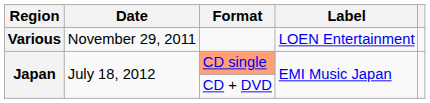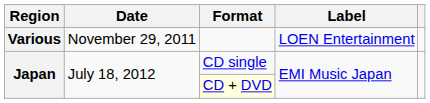(235, 62) lightsalmon background -> (235, 62) no background
(237, 86) no background -> (237, 86) lightyellow background
